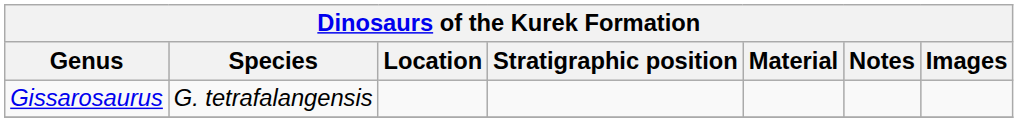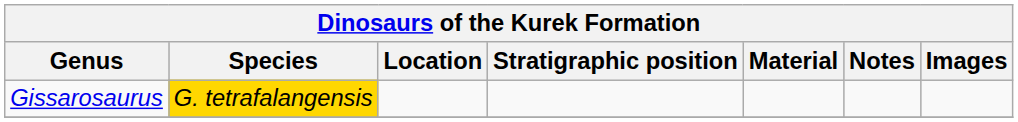(273, 98) no background -> (273, 98) gold background
